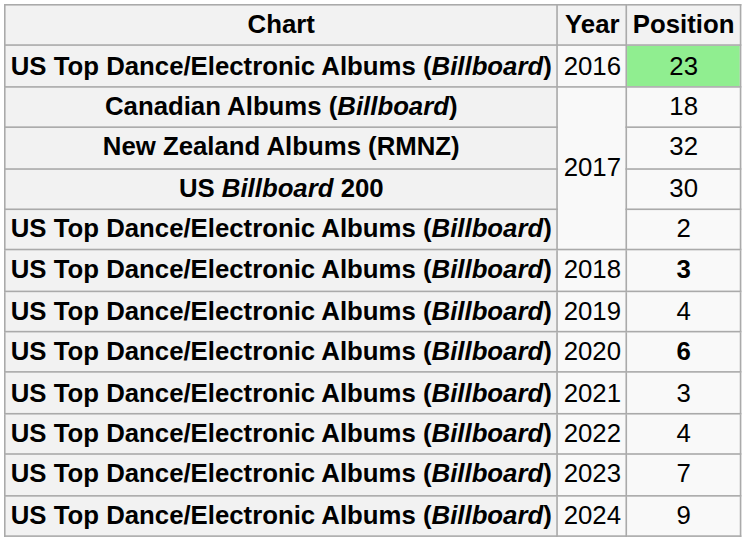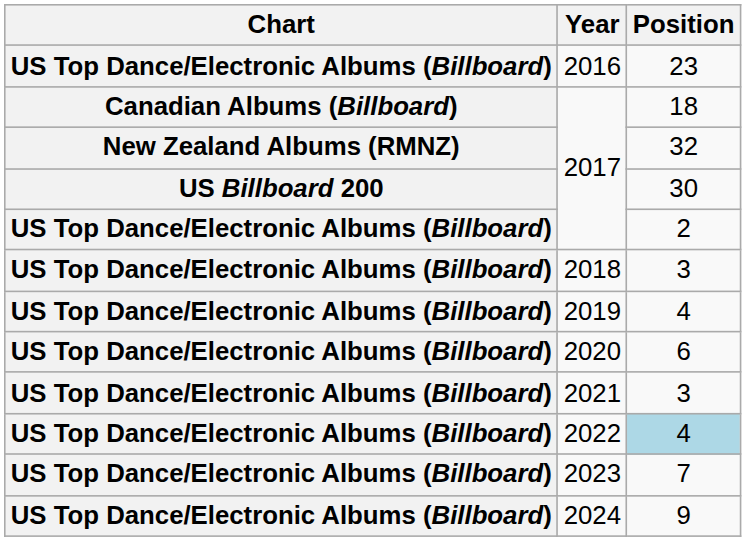(684, 65) lightgreen background -> (684, 65) no background
(684, 270) bold -> (684, 270) normal
(684, 351) bold -> (684, 351) normal
(684, 433) no background -> (684, 433) lightblue background
